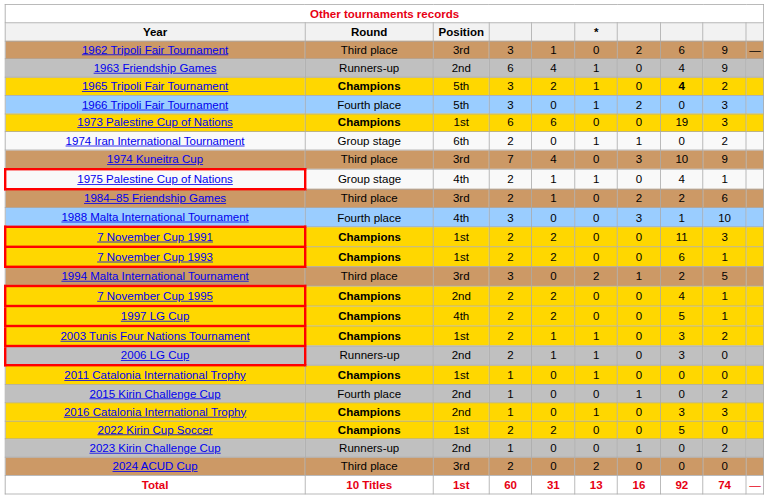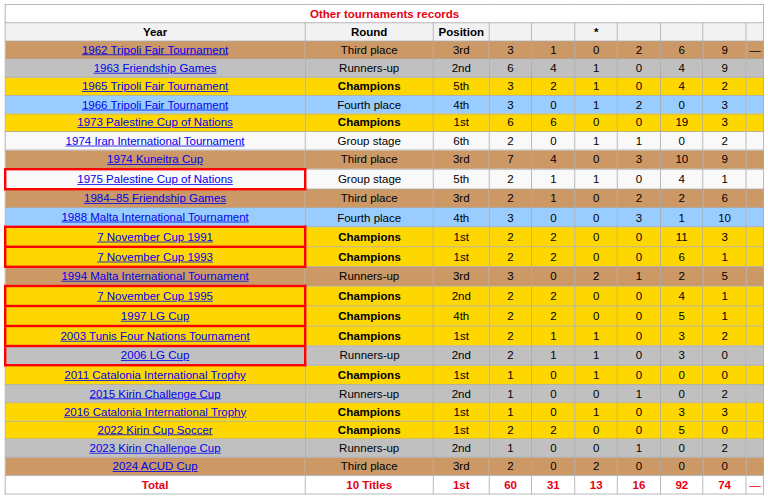(682, 87) bold -> (682, 87) normal
(461, 105) 5th -> (461, 105) 4th
(461, 179) 4th -> (461, 179) 5th
(369, 277) Third place -> (369, 277) Runners-up
(369, 394) Fourth place -> (369, 394) Runners-up
(461, 412) 2nd -> (461, 412) 1st
